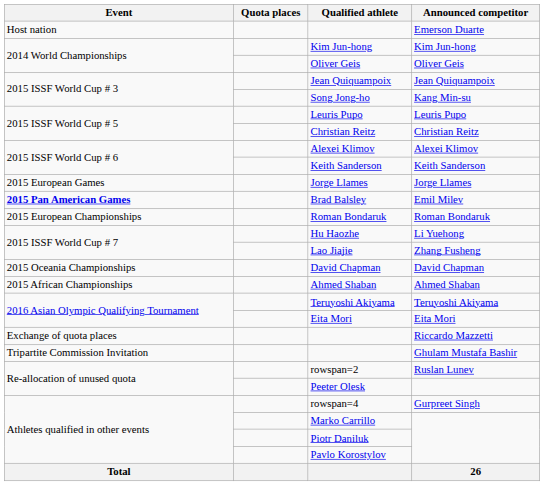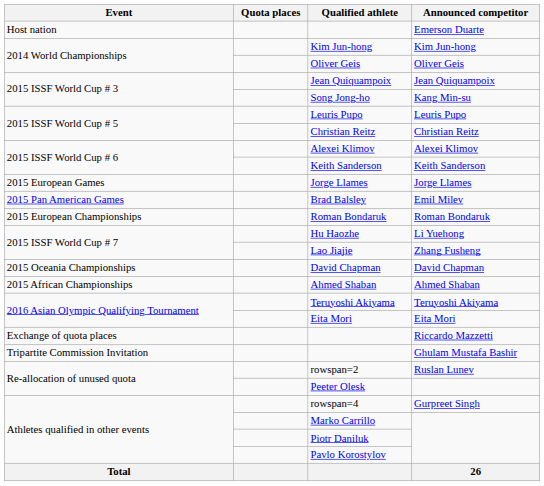(69, 200) bold -> (65, 200) normal
